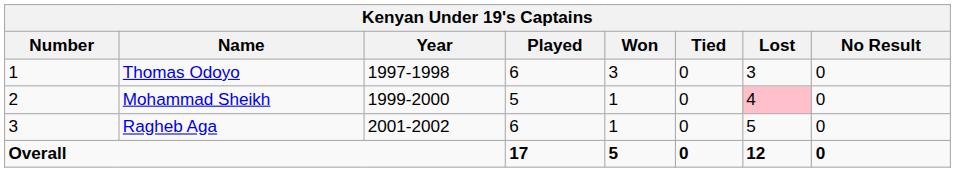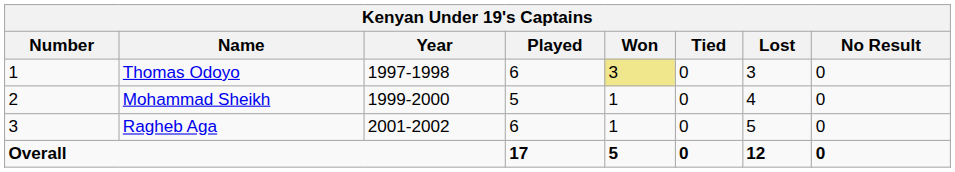(613, 72) no background -> (613, 72) khaki background
(751, 99) pink background -> (751, 99) no background
